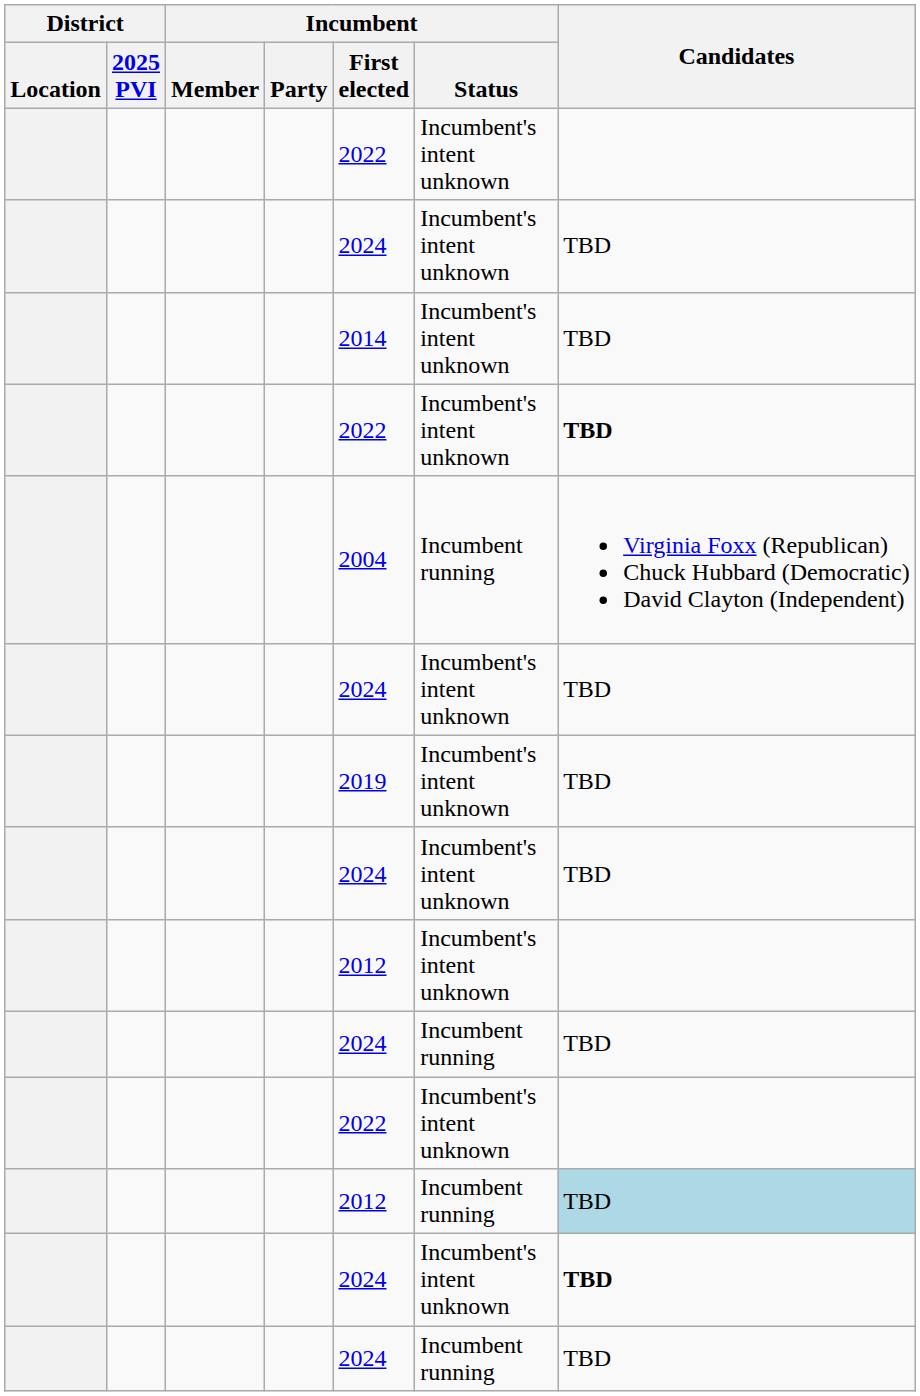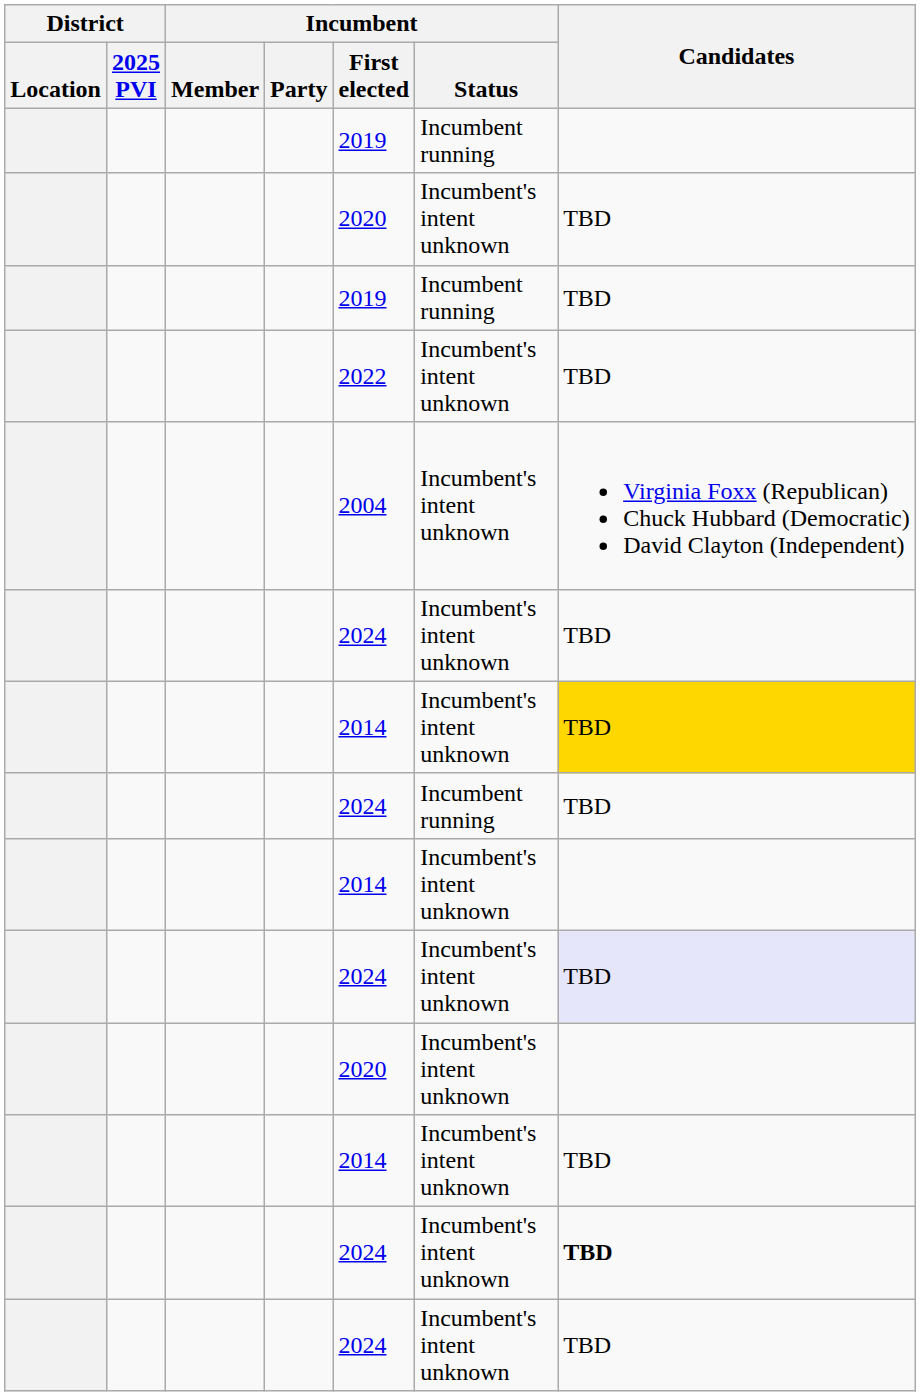(362, 153) 2022 -> (362, 140) 2019
(478, 153) Incumbent's intent unknown -> (471, 140) Incumbent running
(362, 245) 2024 -> (362, 218) 2020
(362, 337) 2014 -> (362, 297) 2019
(478, 337) Incumbent's intent unknown -> (471, 297) Incumbent running
(588, 429) bold -> (587, 375) normal
(471, 559) Incumbent running -> (478, 505) Incumbent's intent unknown
(362, 781) 2019 -> (362, 727) 2014
(587, 781) no background -> (587, 727) gold background
(478, 873) Incumbent's intent unknown -> (471, 805) Incumbent running
(362, 965) 2012 -> (362, 884) 2014
(471, 1043) Incumbent running -> (478, 976) Incumbent's intent unknown
(587, 1043) no background -> (587, 976) lavender background
(362, 1122) 2022 -> (362, 1068) 2020
(362, 1200) 2012 -> (362, 1160) 2014
(471, 1200) Incumbent running -> (478, 1160) Incumbent's intent unknown
(587, 1200) lightblue background -> (587, 1160) no background
(471, 1357) Incumbent running -> (478, 1344) Incumbent's intent unknown
